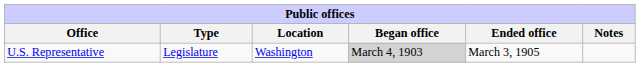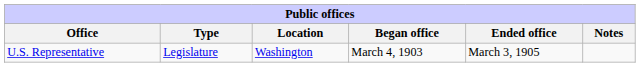(387, 52) lightgrey background -> (387, 52) no background
